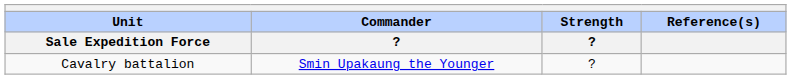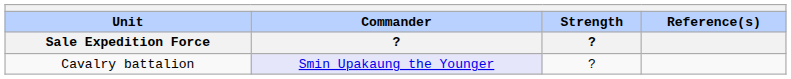(397, 64) no background -> (397, 64) lavender background
